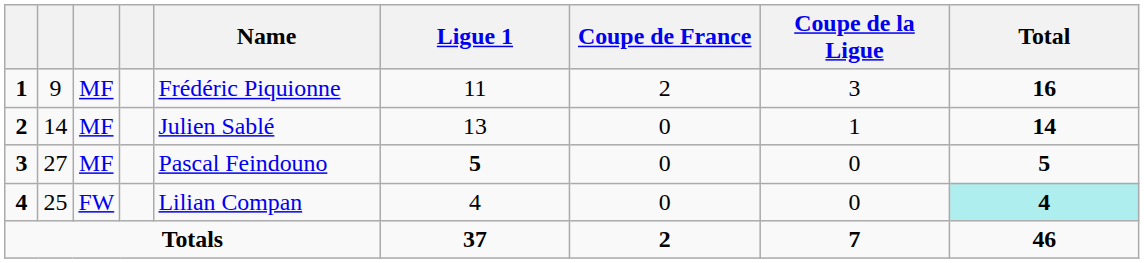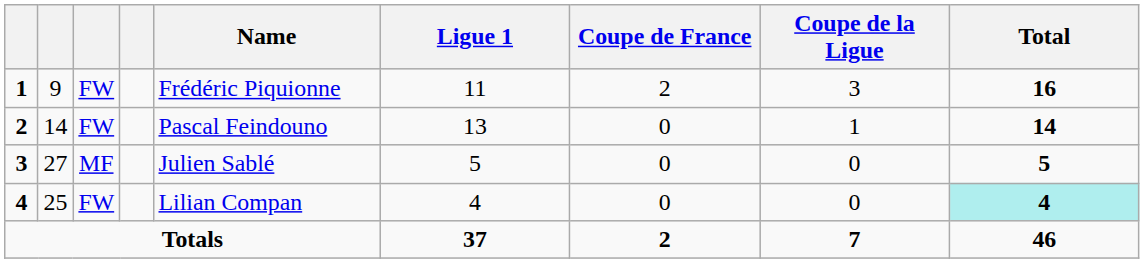(96, 88) MF -> (96, 88) FW
(96, 125) MF -> (96, 125) FW
(216, 125) Julien Sablé -> (243, 125) Pascal Feindouno
(243, 163) Pascal Feindouno -> (216, 163) Julien Sablé
(475, 163) bold -> (475, 163) normal
